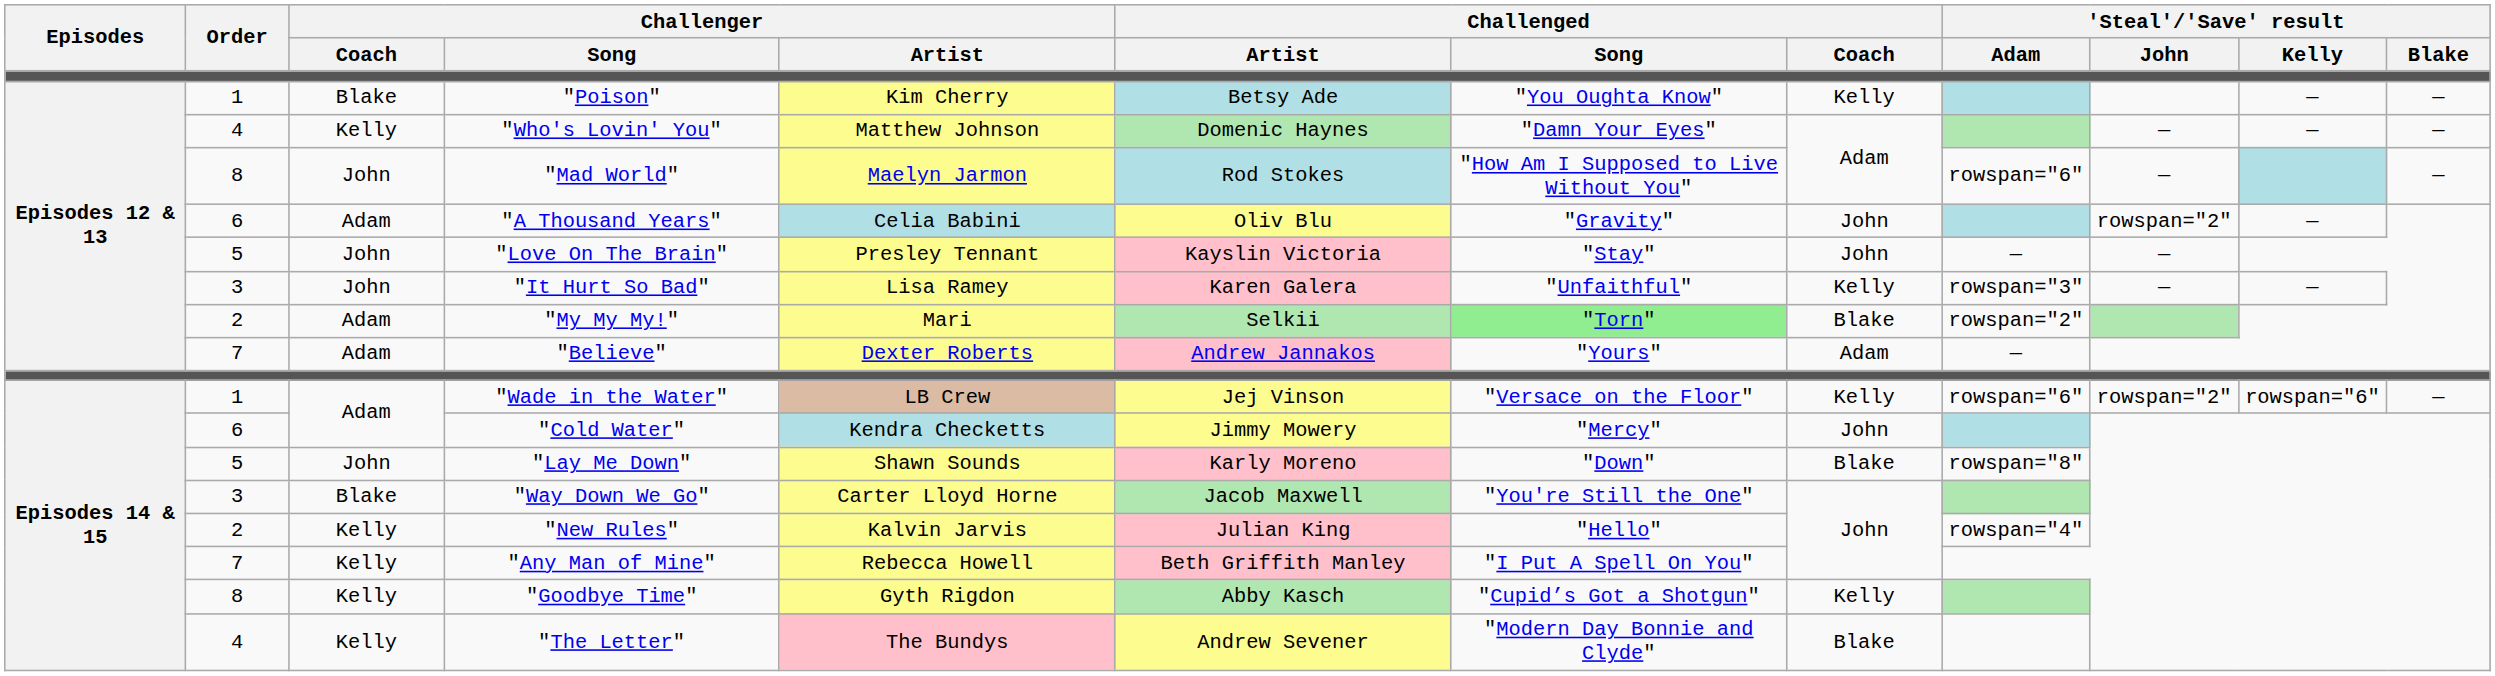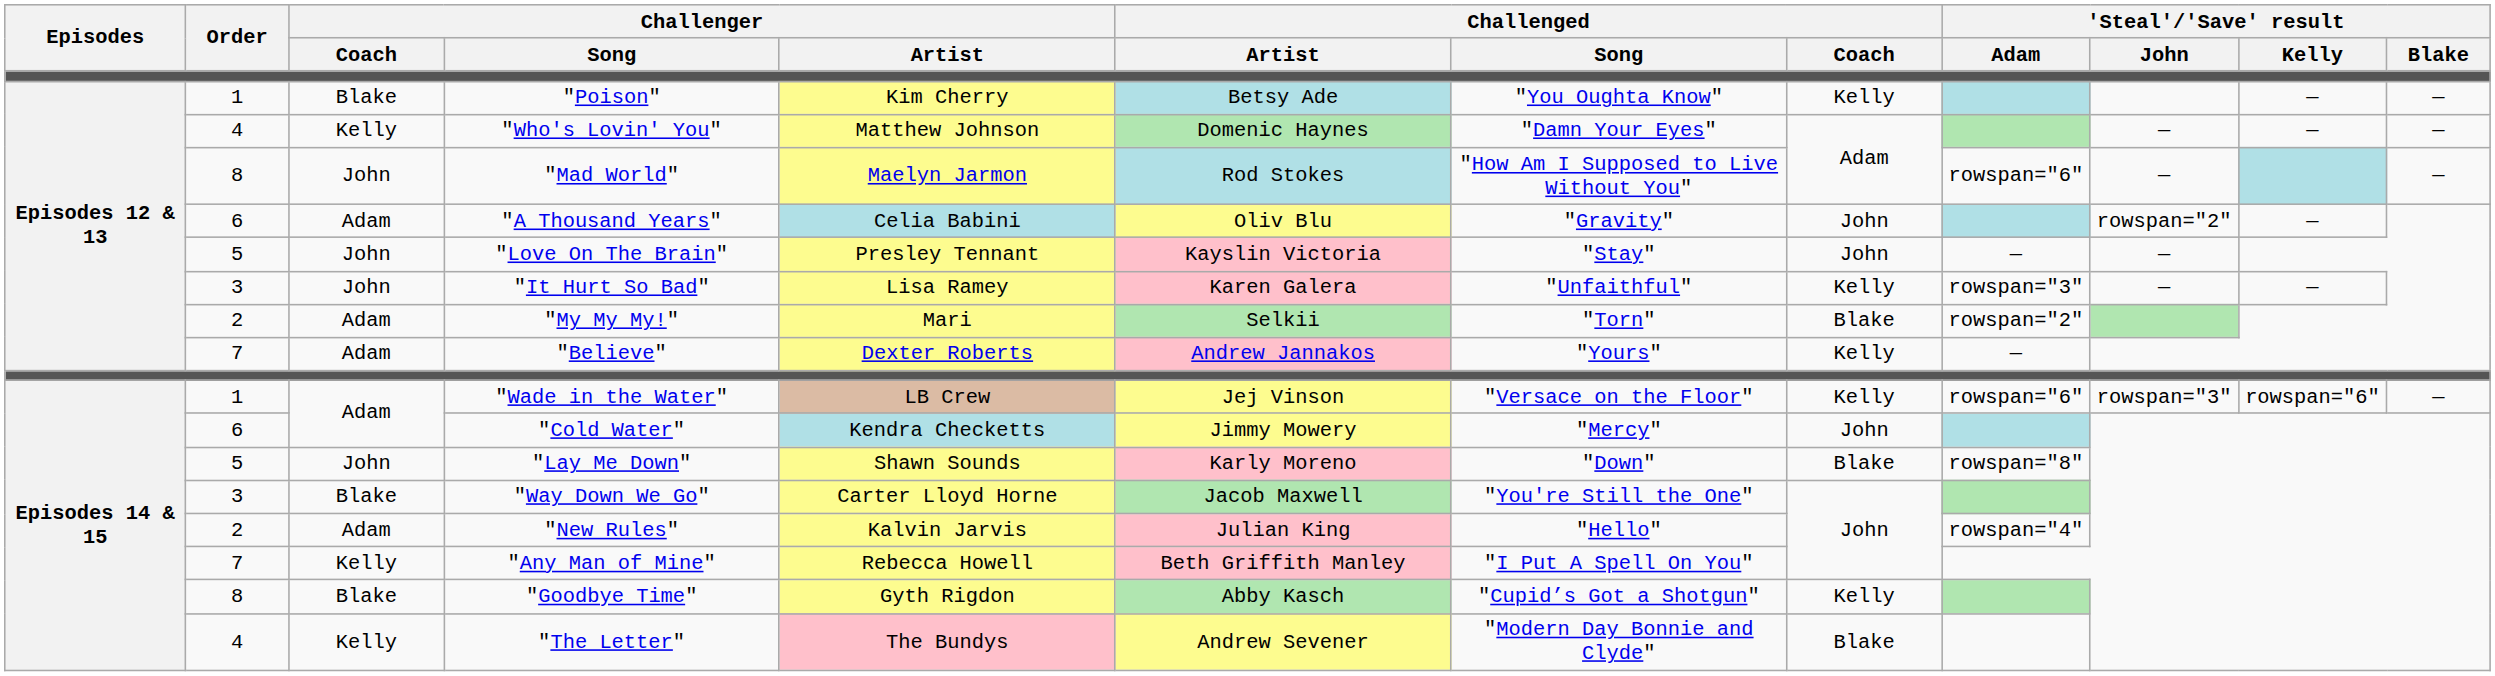(1619, 321) lightgreen background -> (1619, 321) no background
(1864, 354) Adam -> (1864, 354) Kelly
(2164, 397) rowspan="2" -> (2164, 397) rowspan="3"
(366, 530) Kelly -> (366, 530) Adam
(366, 597) Kelly -> (366, 597) Blake
